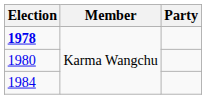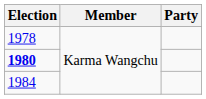(22, 37) bold -> (22, 37) normal
(22, 60) normal -> (22, 60) bold
